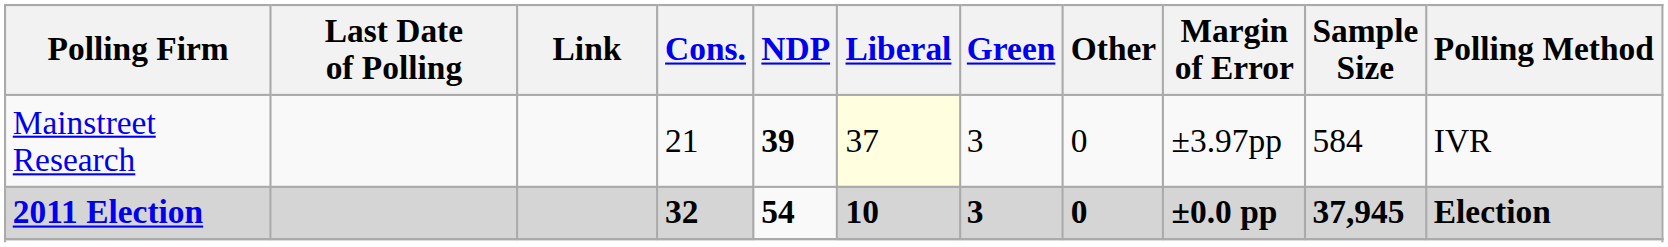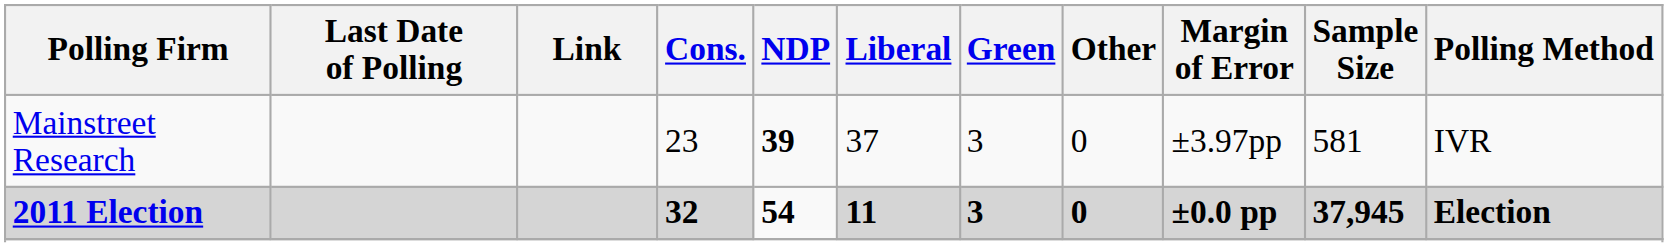(682, 140) 21 -> (682, 140) 23
(862, 140) lightyellow background -> (862, 140) no background
(1338, 140) 584 -> (1338, 140) 581
(862, 212) 10 -> (861, 212) 11
